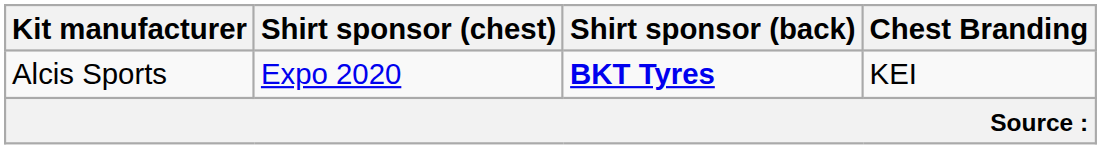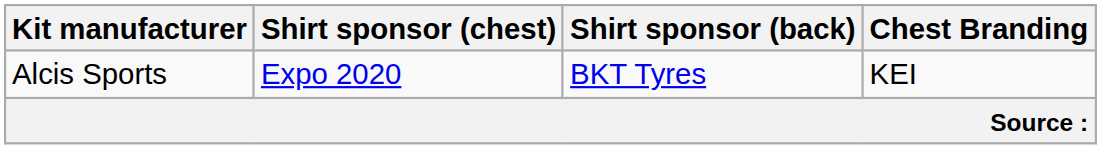(642, 74) bold -> (638, 74) normal
